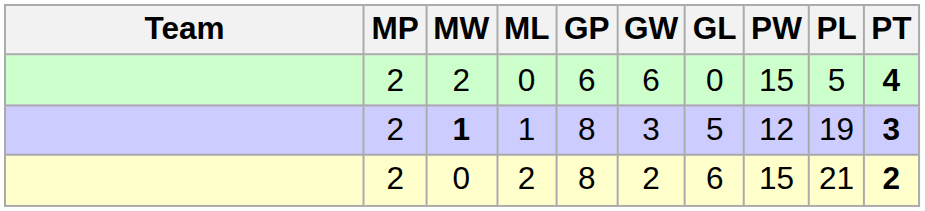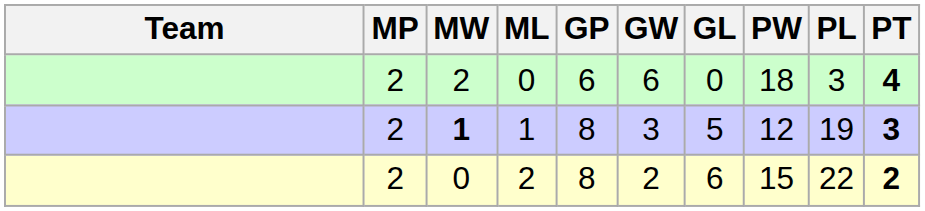(777, 79) 15 -> (777, 79) 18
(837, 79) 5 -> (837, 79) 3
(837, 179) 21 -> (837, 179) 22
